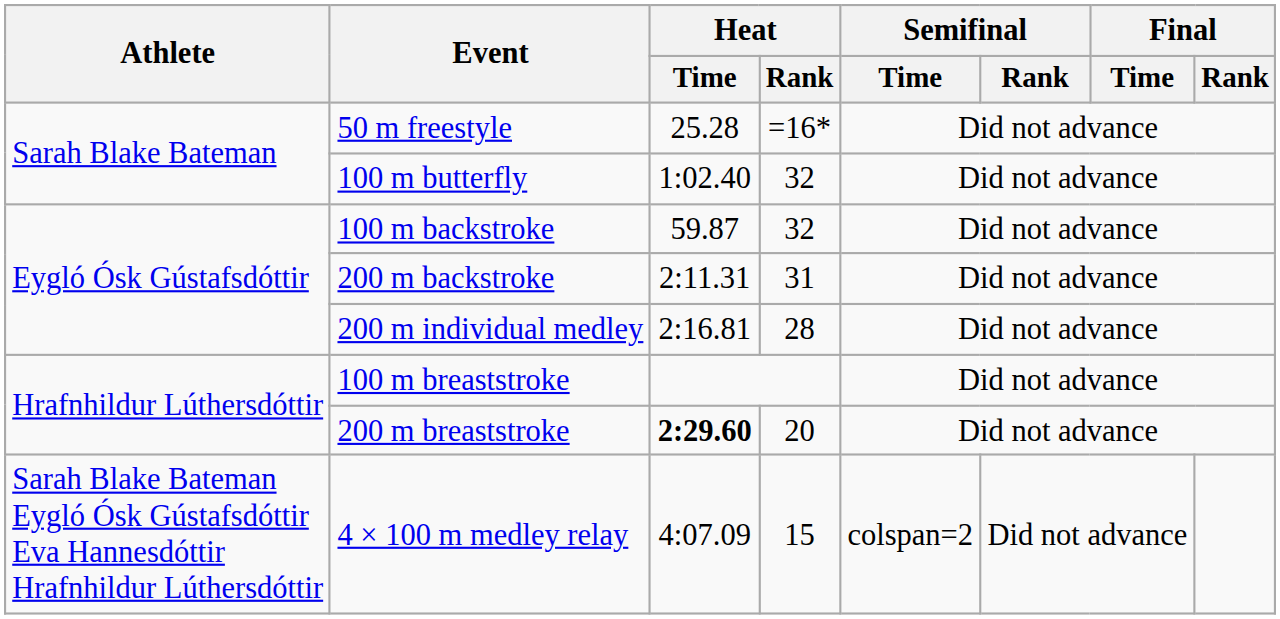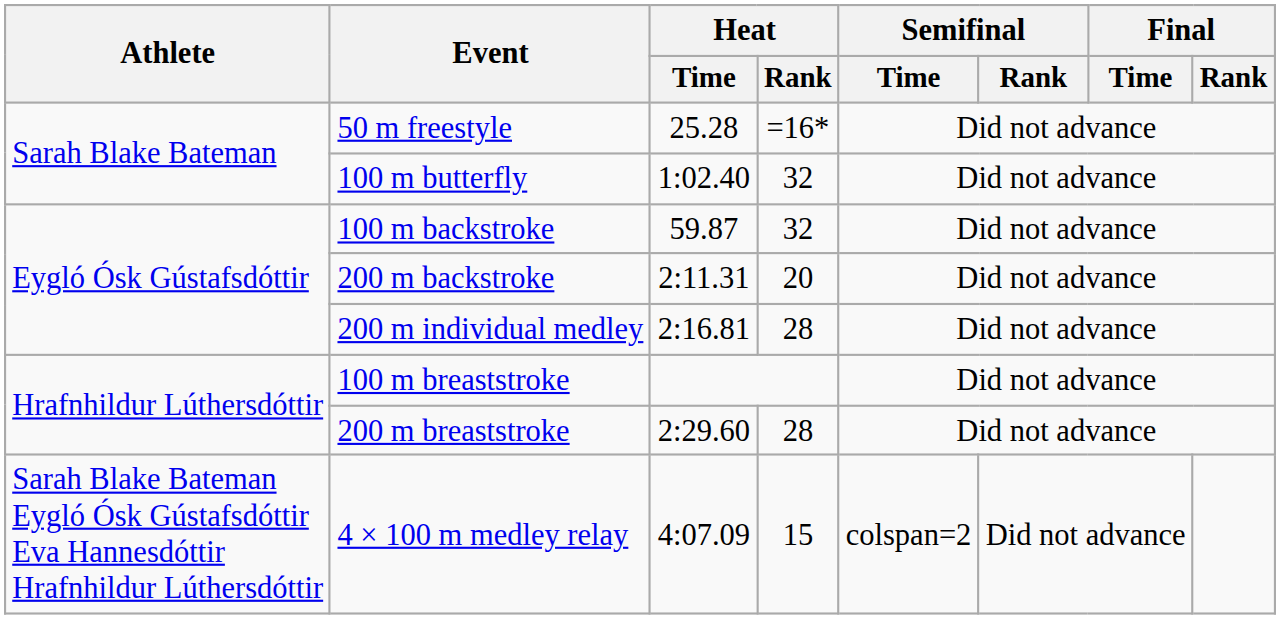(800, 279) 31 -> (798, 279) 20
(705, 430) bold -> (704, 430) normal
(800, 430) 20 -> (798, 430) 28
